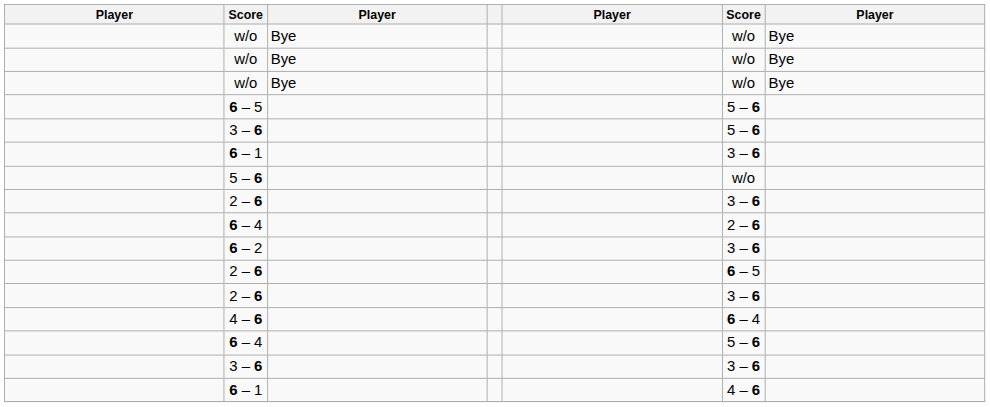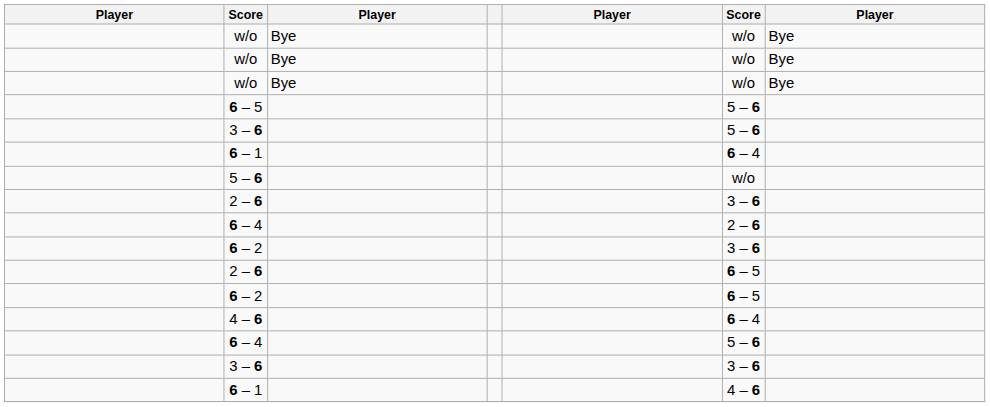(744, 154) 3 – 6 -> (744, 154) 6 – 4
(246, 295) 2 – 6 -> (246, 295) 6 – 2
(744, 295) 3 – 6 -> (744, 295) 6 – 5
